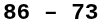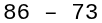(51, 12) bold -> (51, 12) normal
